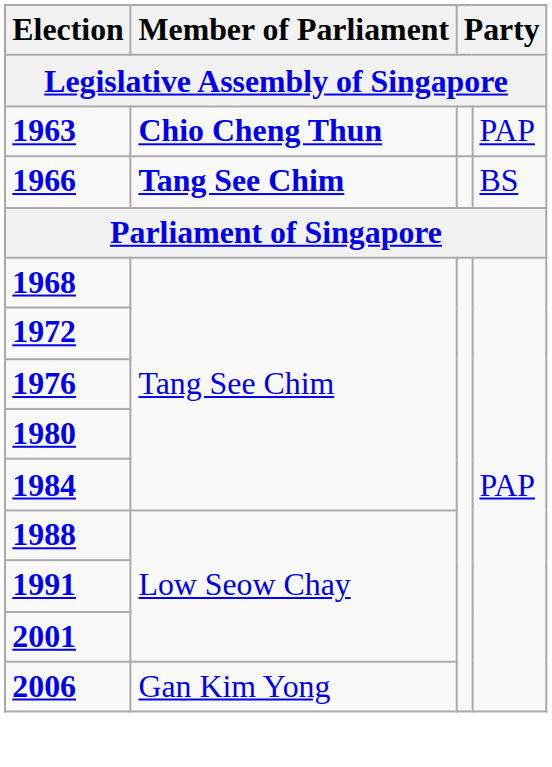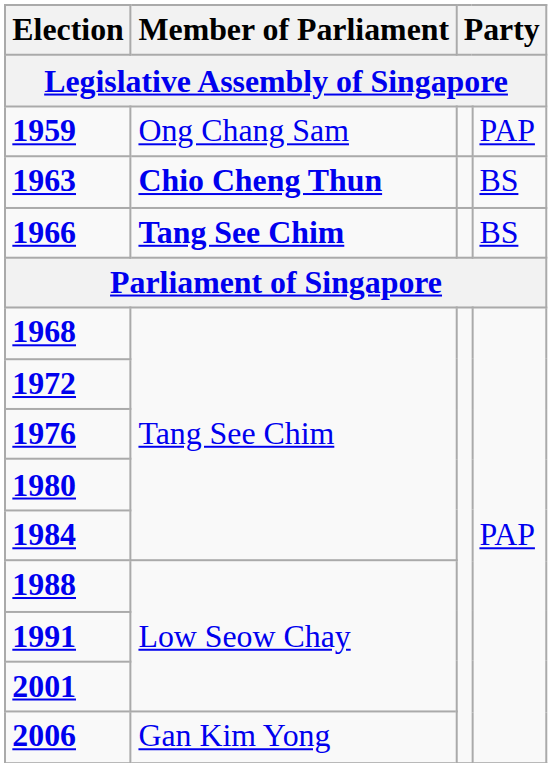+ row: (44, 130)
(507, 130) PAP -> (499, 181) BS
